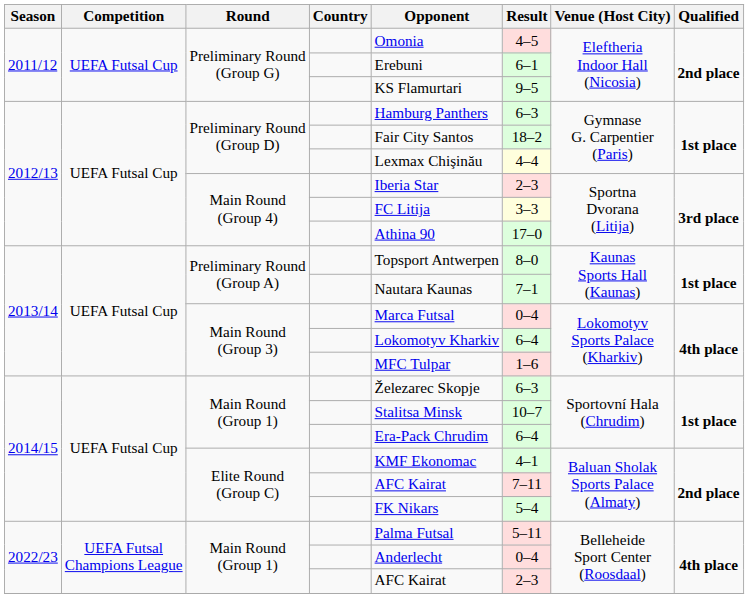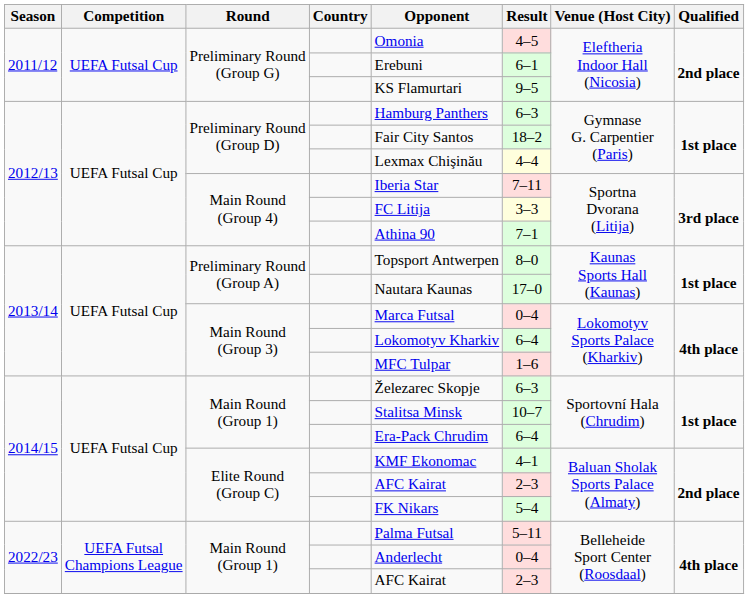(527, 185) 2–3 -> (527, 185) 7–11
(527, 233) 17–0 -> (527, 233) 7–1
(527, 289) 7–1 -> (527, 289) 17–0
(527, 484) 7–11 -> (527, 484) 2–3
